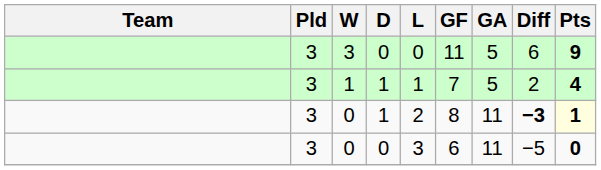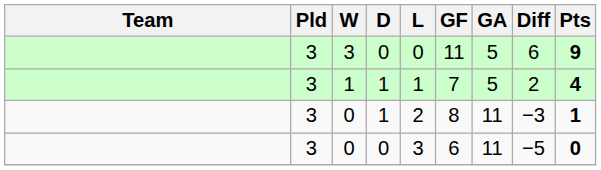(534, 116) bold -> (534, 116) normal
(575, 116) lightyellow background -> (575, 116) no background
